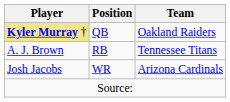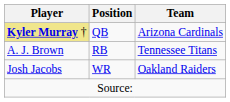(177, 32) Oakland Raiders -> (180, 32) Arizona Cardinals
(180, 69) Arizona Cardinals -> (177, 69) Oakland Raiders
